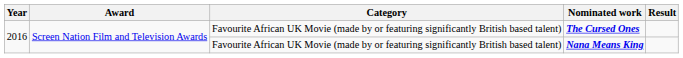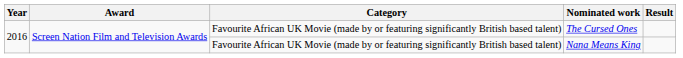(603, 28) bold -> (602, 28) normal
(605, 45) bold -> (603, 45) normal
